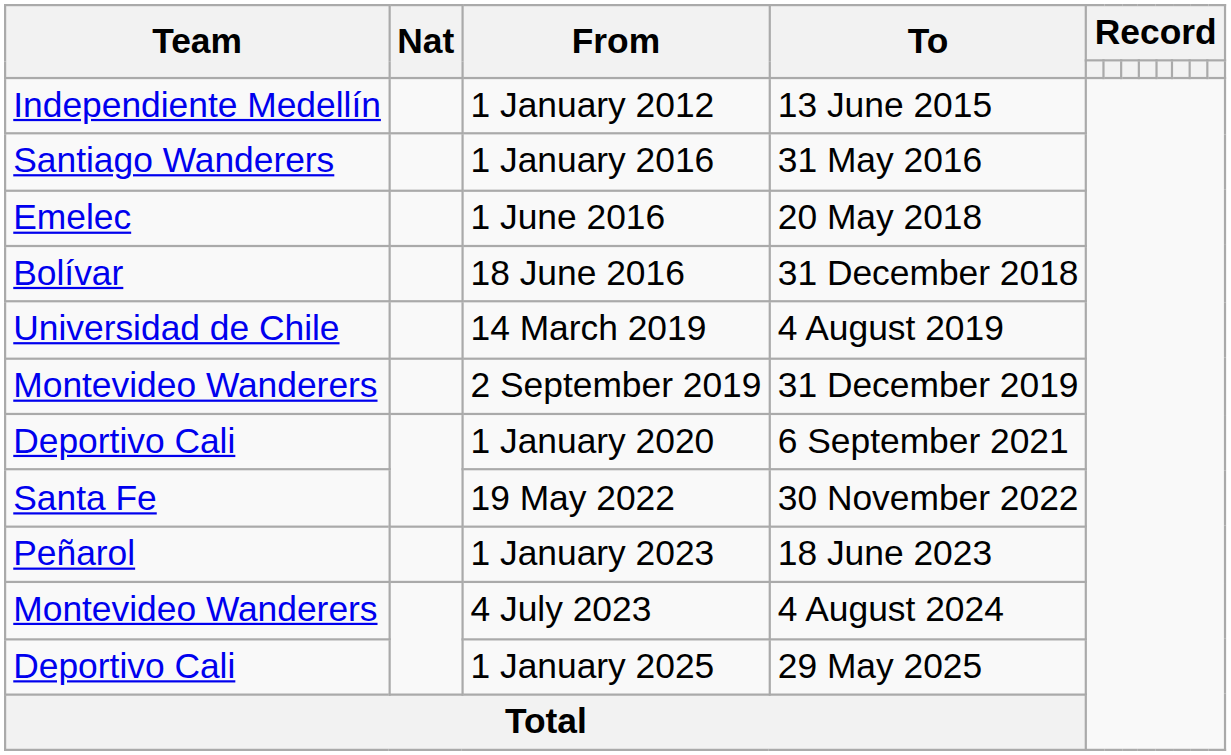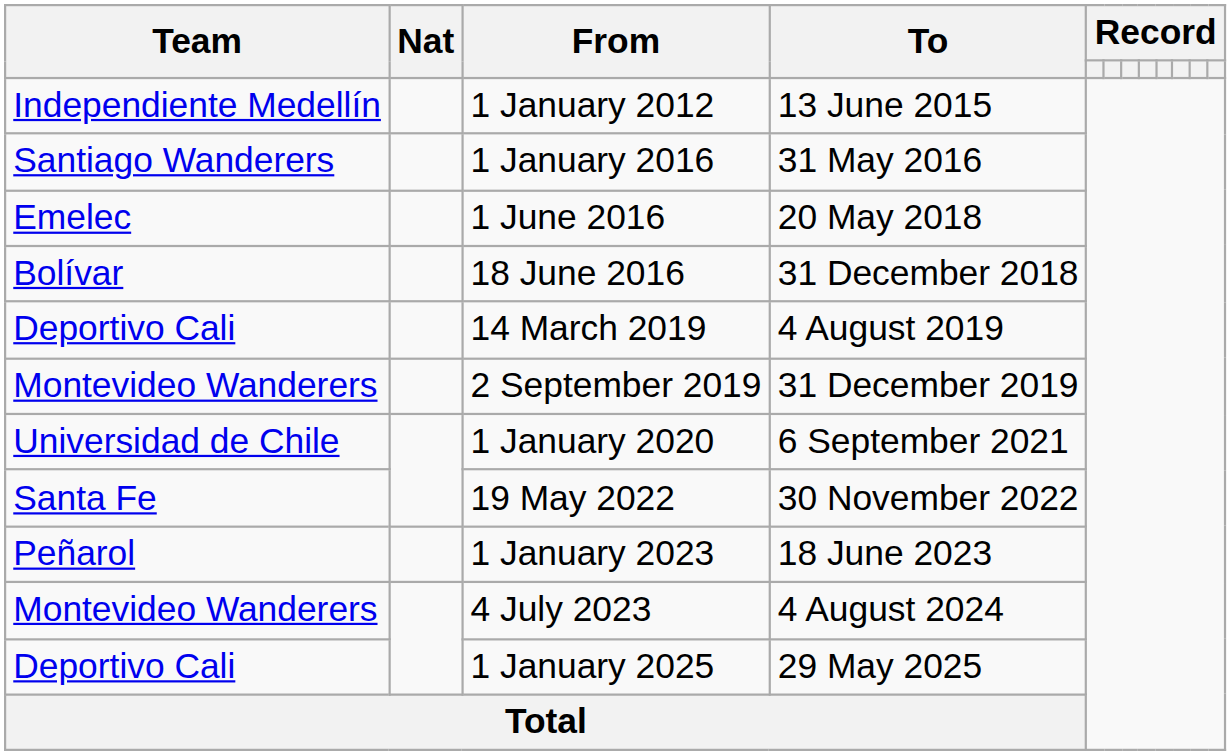(176, 329) Universidad de Chile -> (124, 329) Deportivo Cali
(124, 441) Deportivo Cali -> (176, 441) Universidad de Chile
